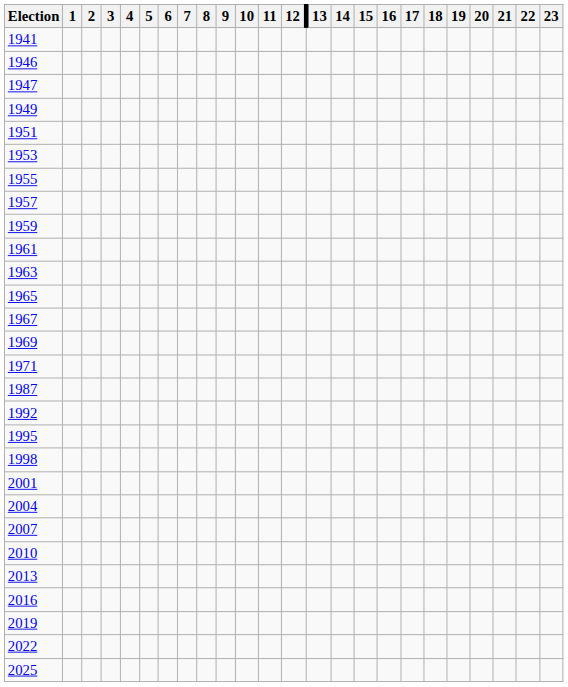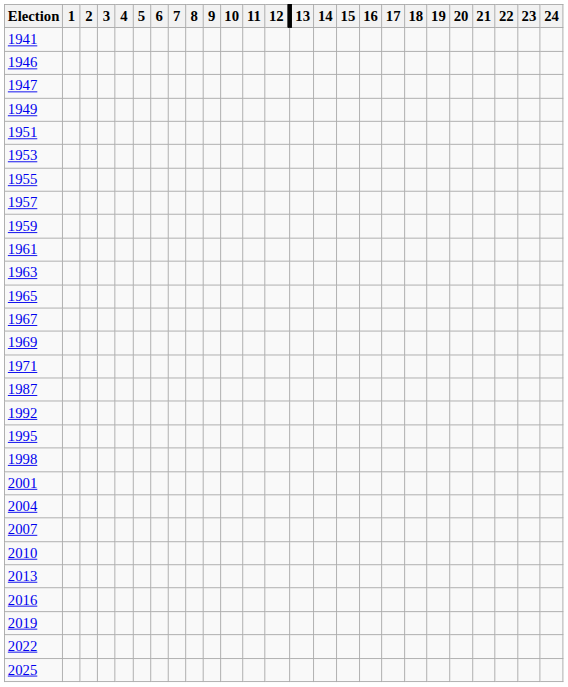+ column: (552, 16)
